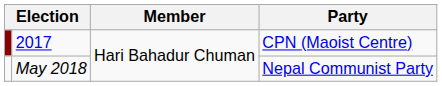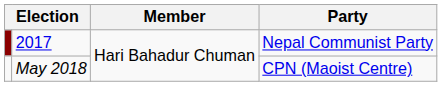(337, 42) CPN (Maoist Centre) -> (348, 42) Nepal Communist Party
(348, 68) Nepal Communist Party -> (337, 68) CPN (Maoist Centre)
